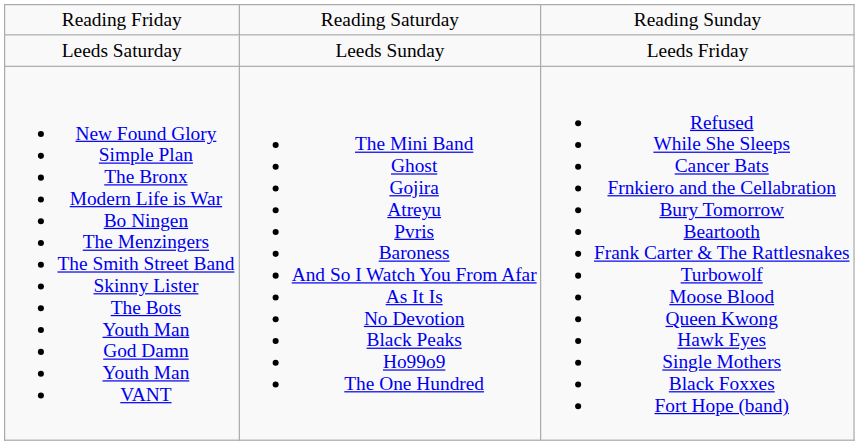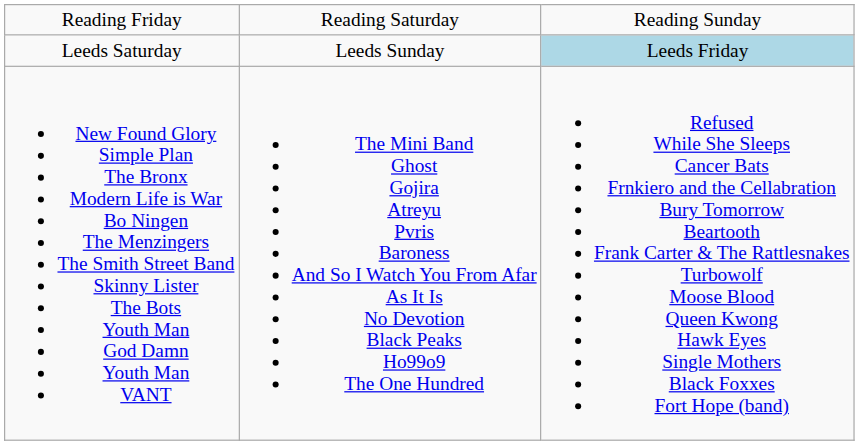(698, 50) no background -> (698, 50) lightblue background
